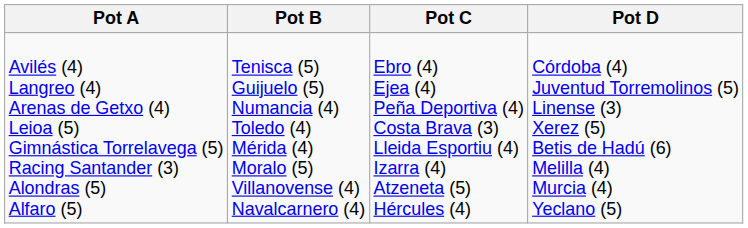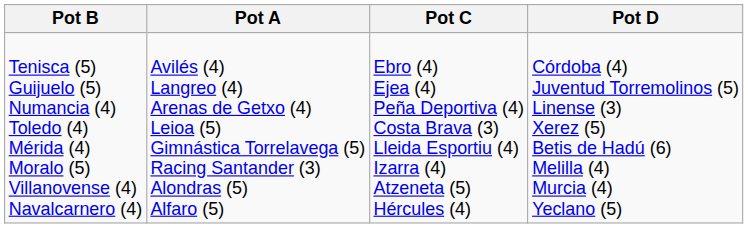columns swapped: (116, 18) <-> (298, 18)
